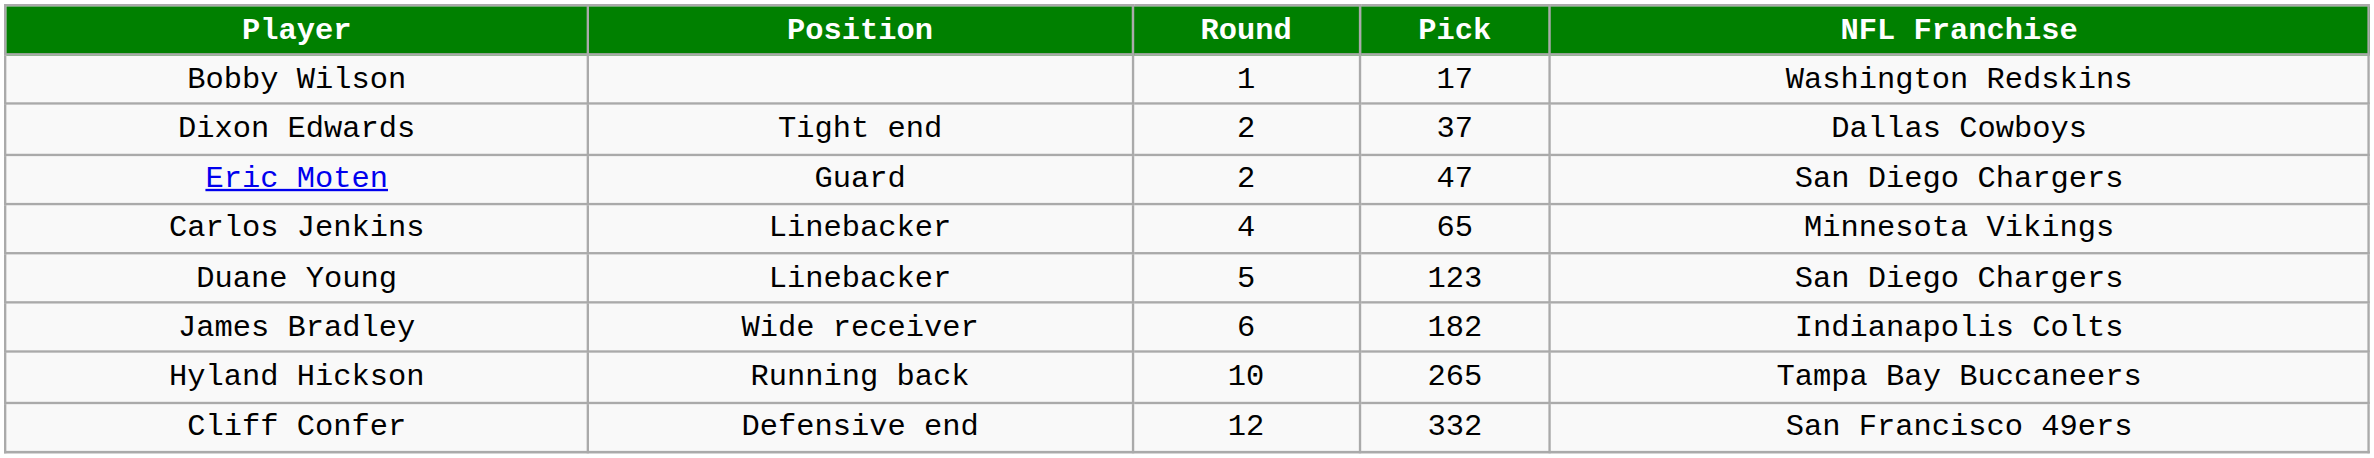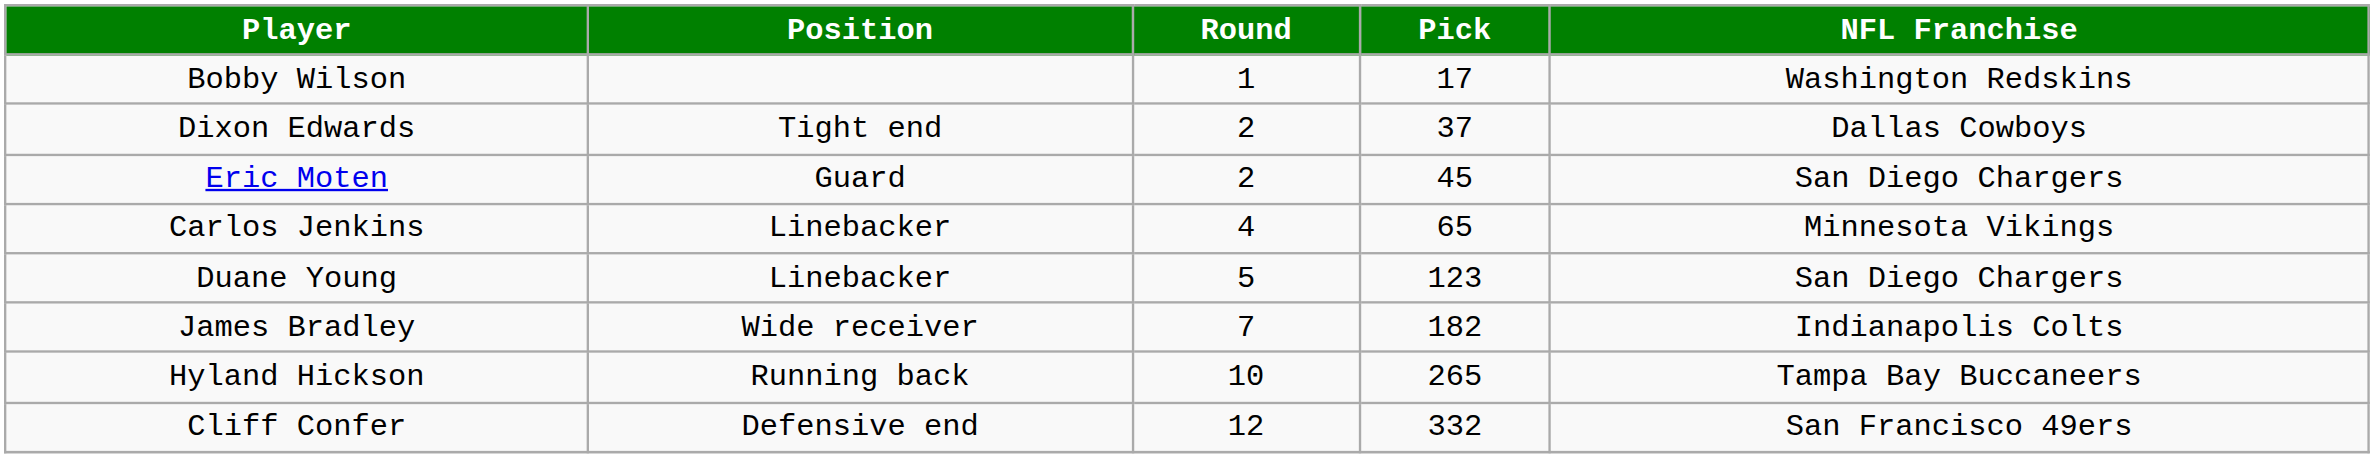(1455, 179) 47 -> (1455, 179) 45
(1246, 327) 6 -> (1246, 327) 7
